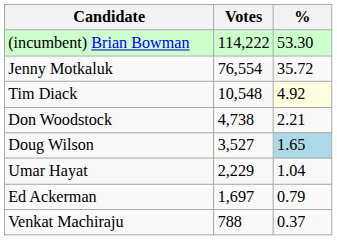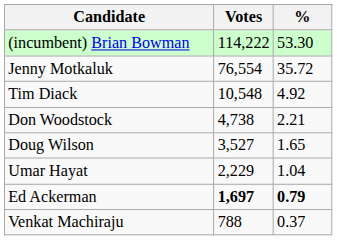(291, 94) lightyellow background -> (291, 94) no background
(291, 145) lightblue background -> (291, 145) no background
(236, 196) normal -> (236, 196) bold
(291, 196) normal -> (291, 196) bold
